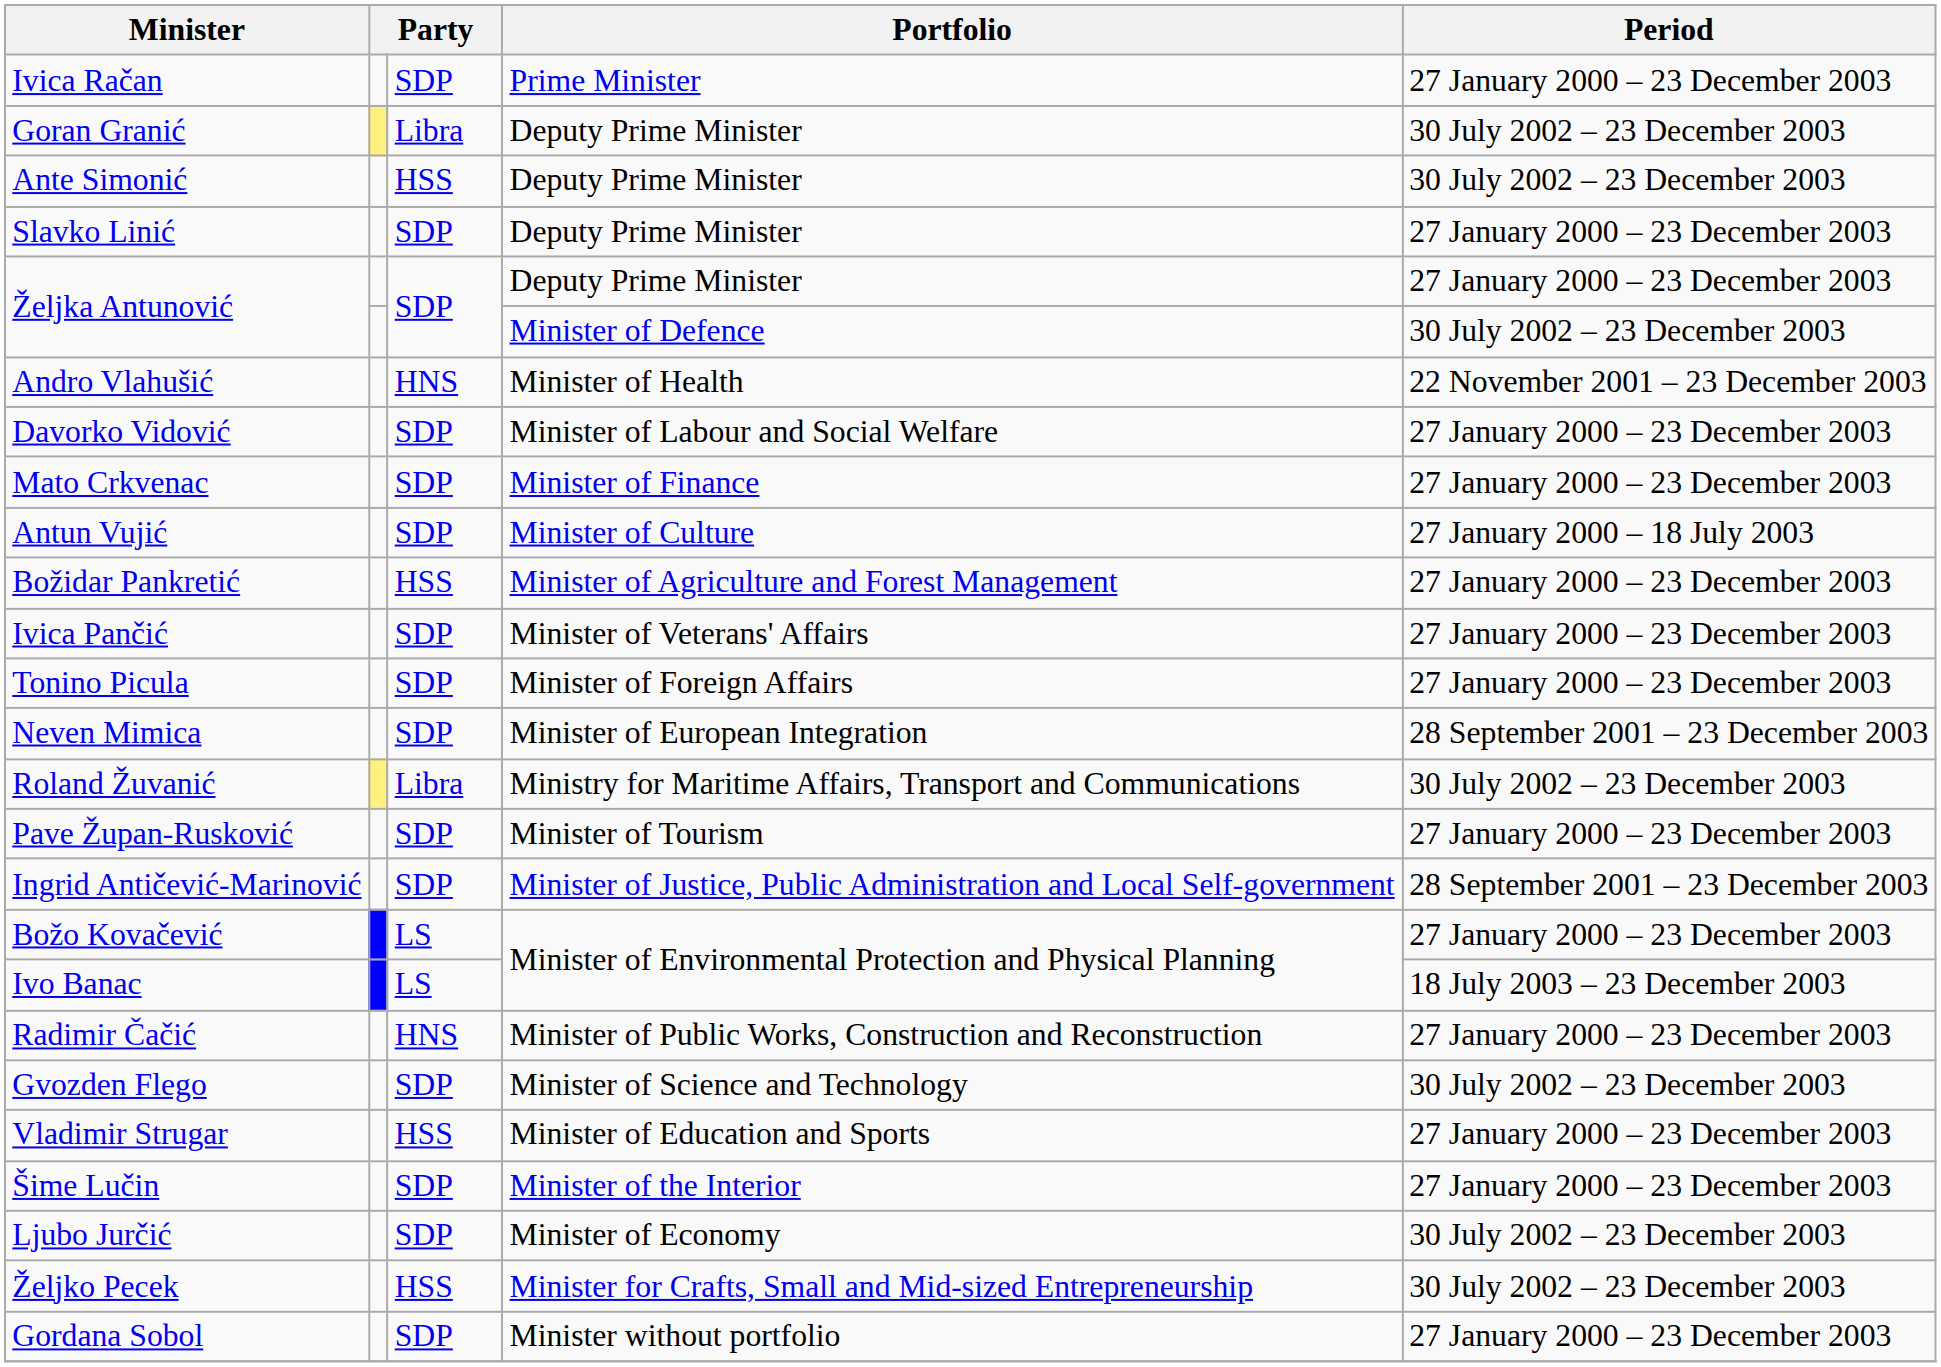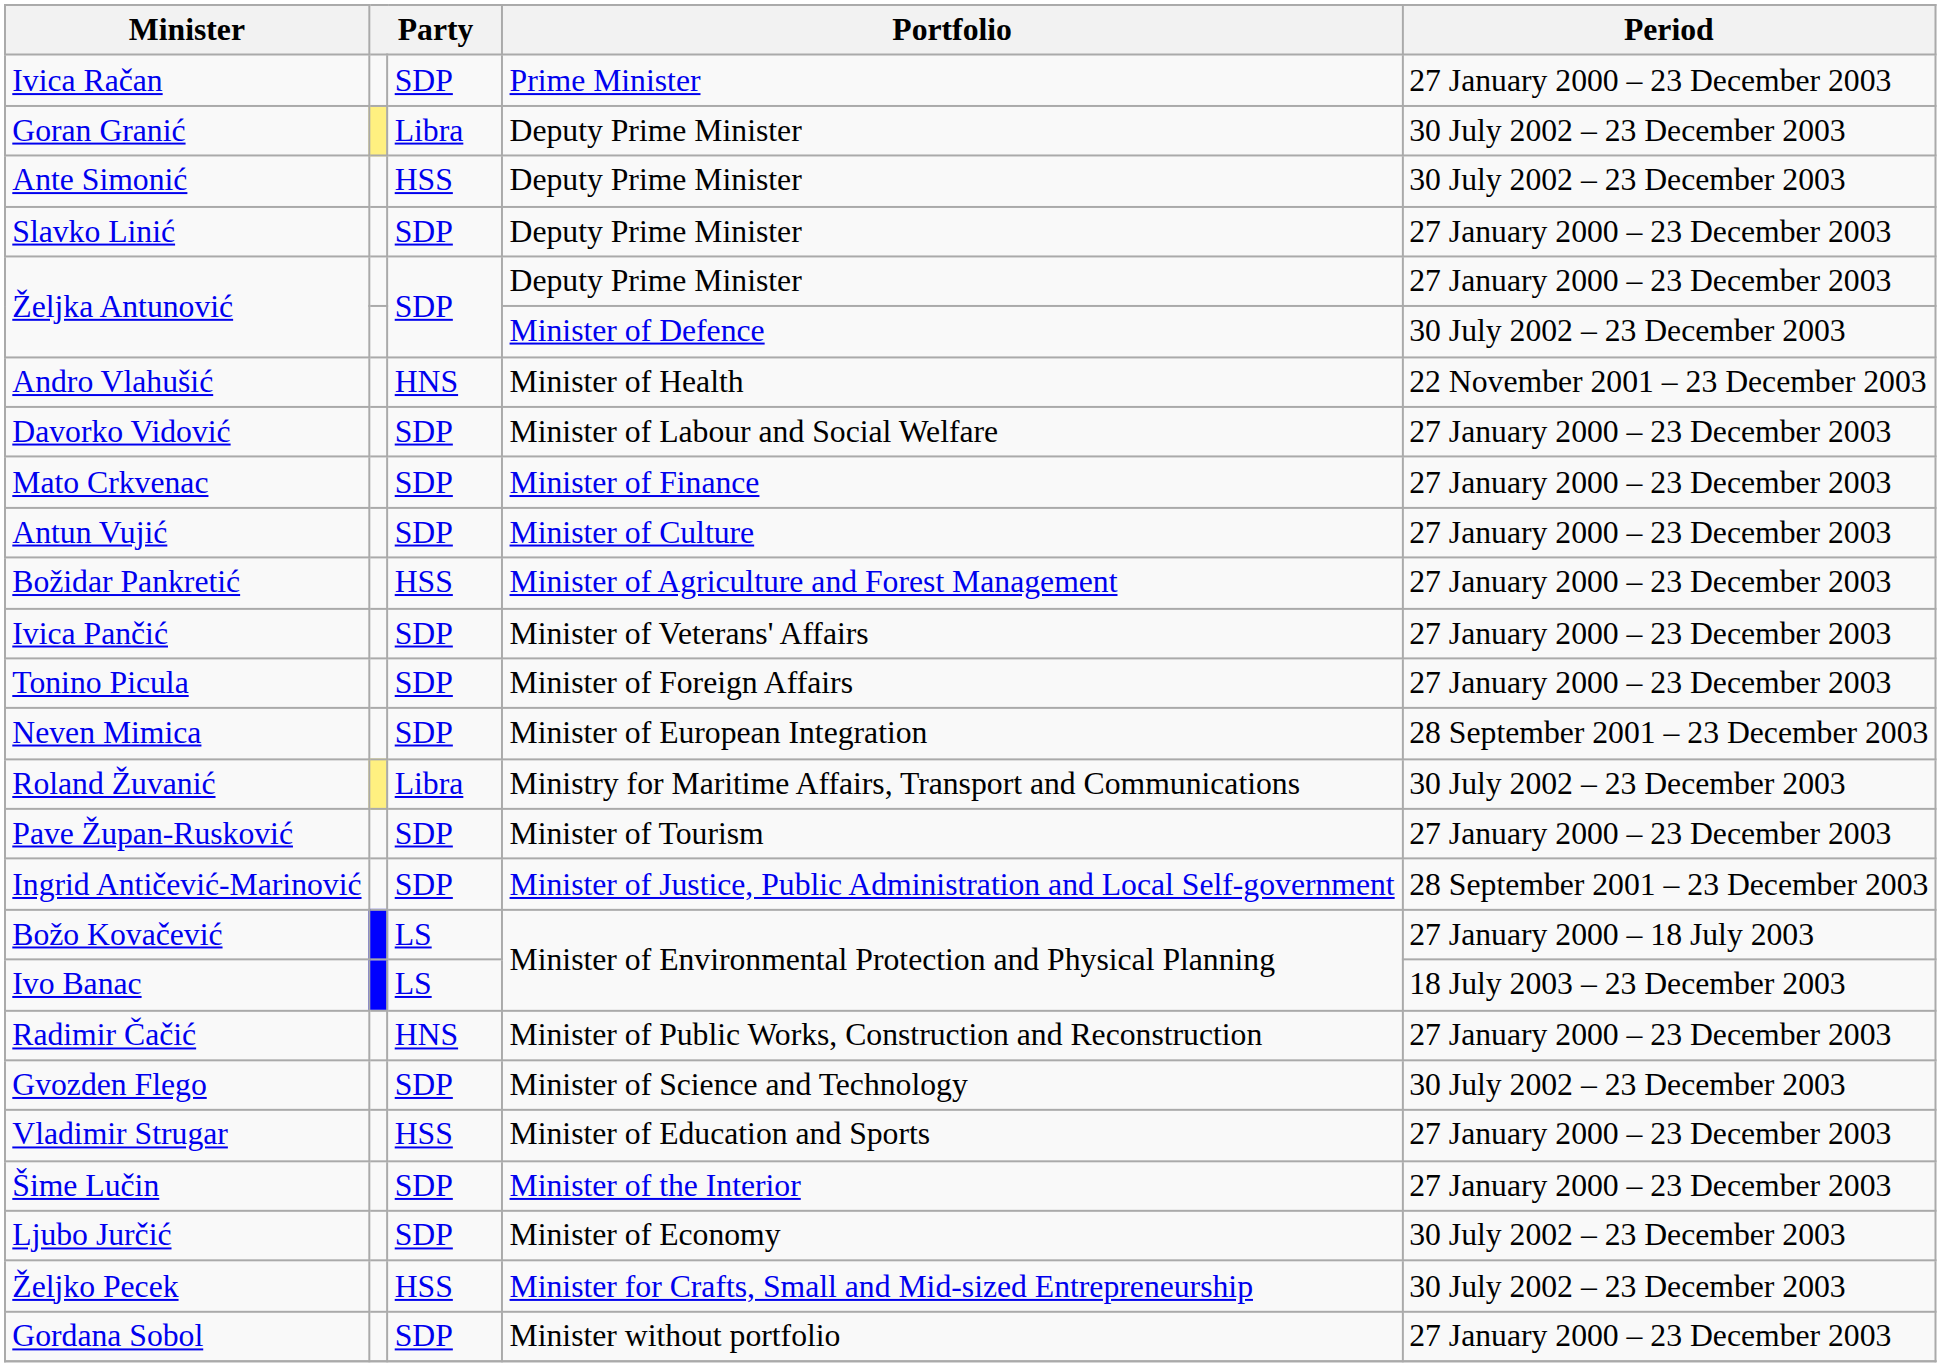(1612, 532) 27 January 2000 – 18 July 2003 -> (1650, 532) 27 January 2000 – 23 December 2003
(1650, 933) 27 January 2000 – 23 December 2003 -> (1612, 933) 27 January 2000 – 18 July 2003
